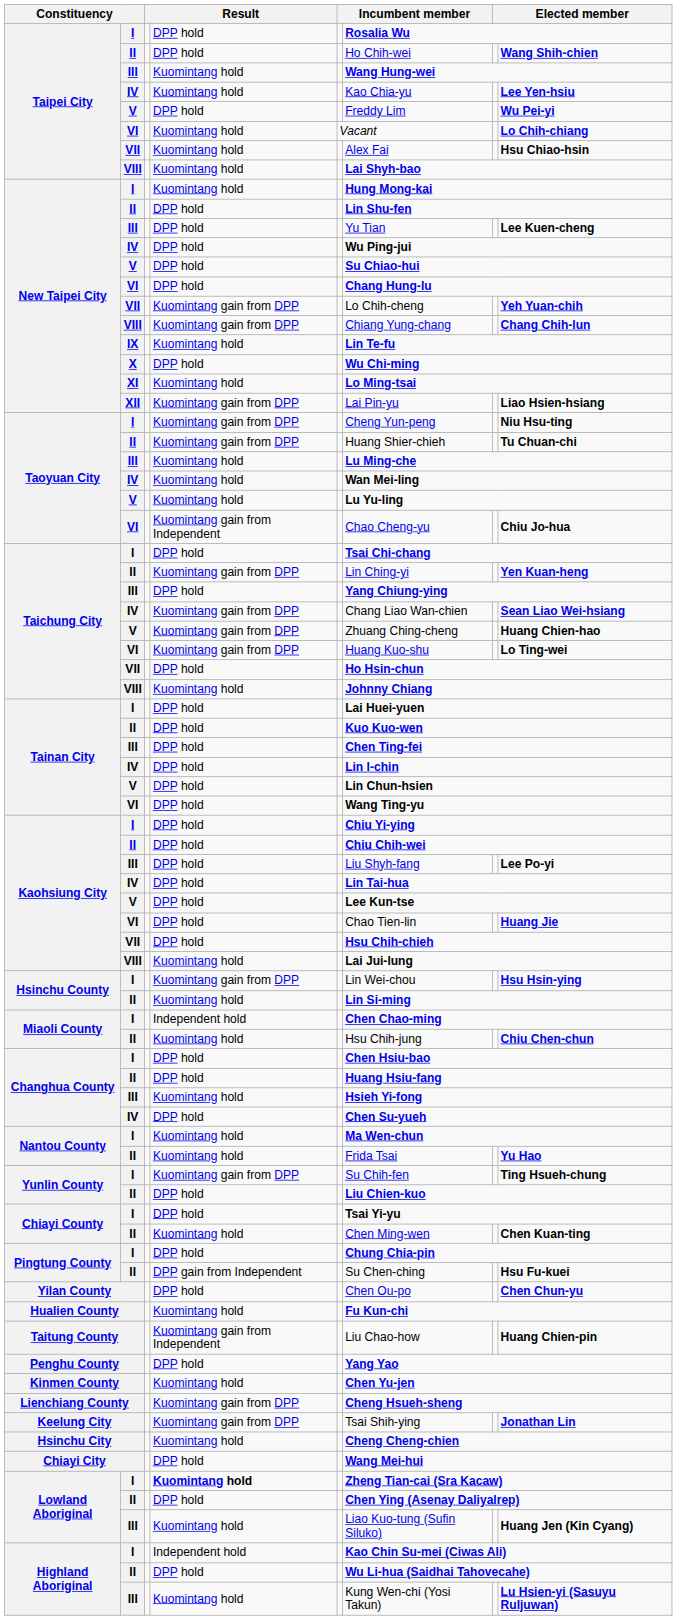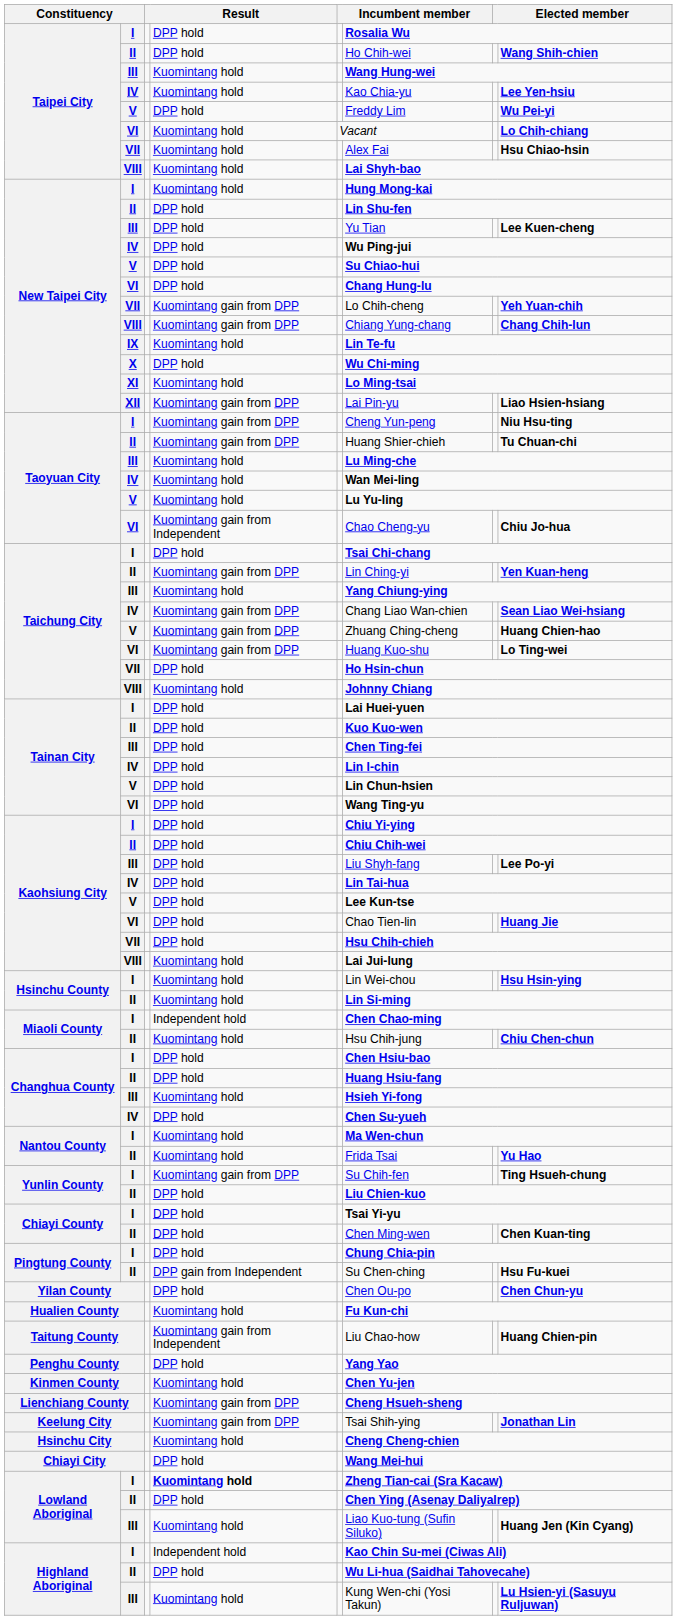(178, 591) DPP hold -> (198, 591) Kuomintang hold
(226, 980) Kuomintang gain from DPP -> (198, 980) Kuomintang hold
(198, 1233) Kuomintang hold -> (178, 1233) DPP hold
